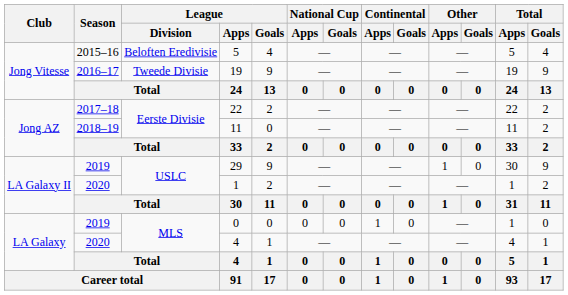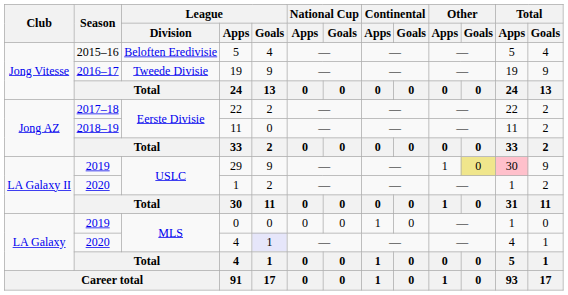(478, 166) no background -> (478, 166) khaki background
(512, 166) no background -> (512, 166) pink background
(270, 242) no background -> (270, 242) lavender background
